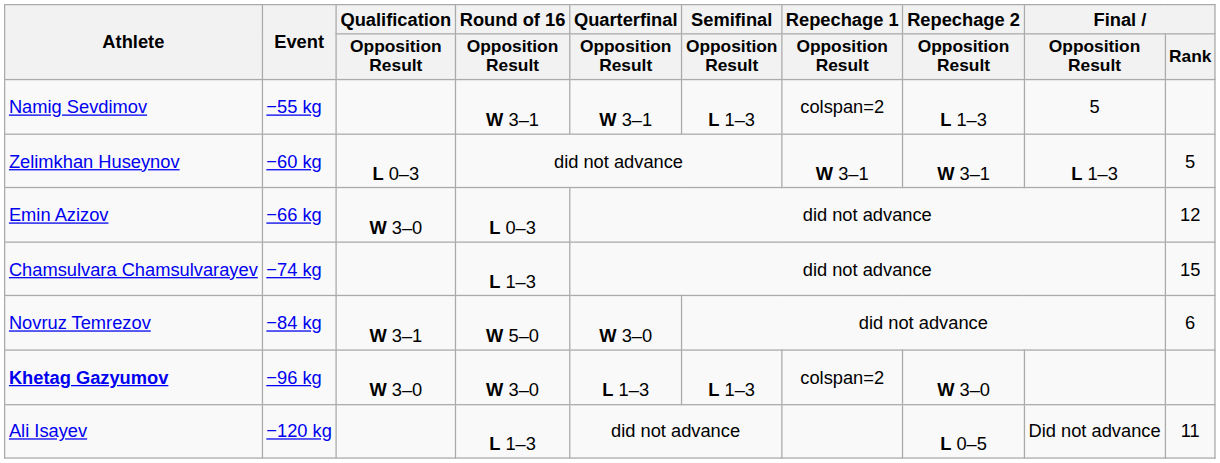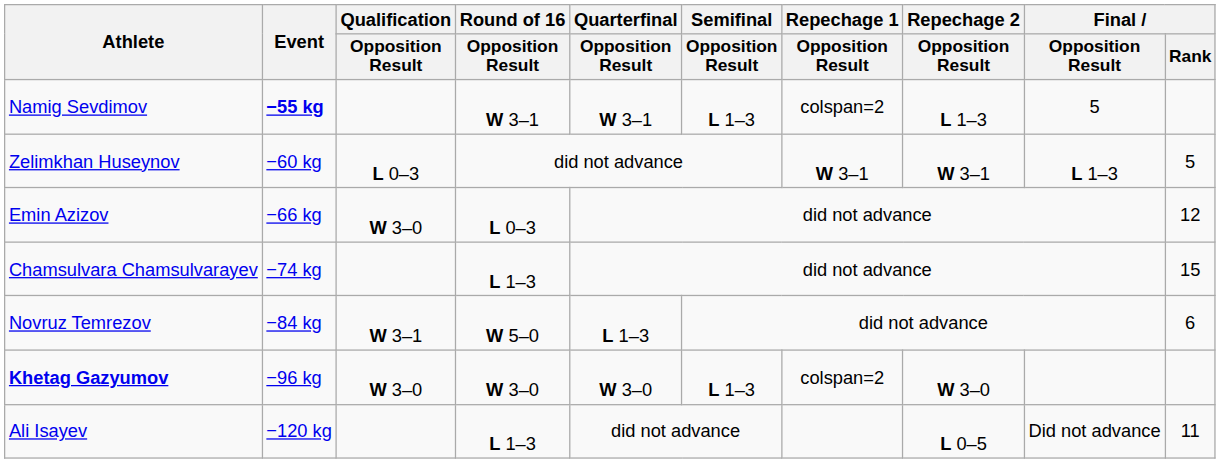(294, 107) normal -> (295, 107) bold
(626, 336) W 3–0 -> (626, 336) L 1–3
(626, 390) L 1–3 -> (626, 390) W 3–0
